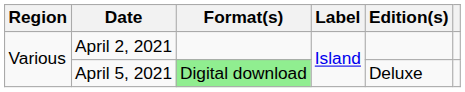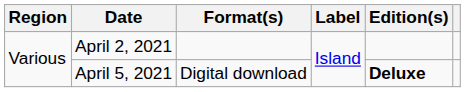(243, 73) lightgreen background -> (243, 73) no background
(396, 73) normal -> (397, 73) bold
